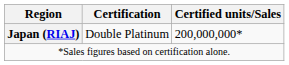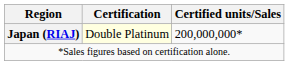(127, 33) no background -> (127, 33) lightyellow background
